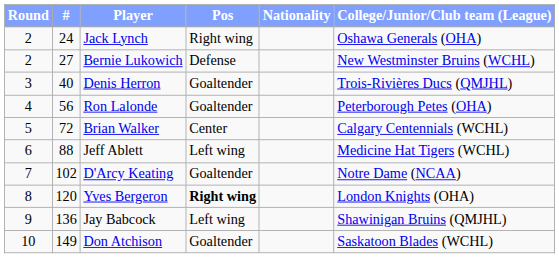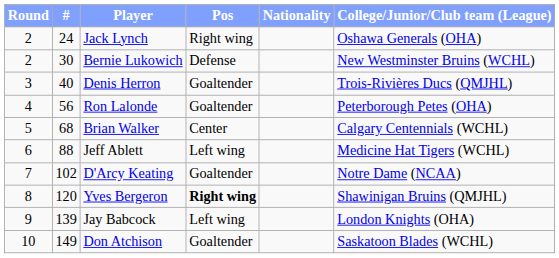(66, 60) 27 -> (66, 60) 30
(66, 128) 72 -> (66, 128) 68
(406, 196) London Knights (OHA) -> (422, 196) Shawinigan Bruins (QMJHL)
(66, 219) 136 -> (66, 219) 139
(422, 219) Shawinigan Bruins (QMJHL) -> (406, 219) London Knights (OHA)
